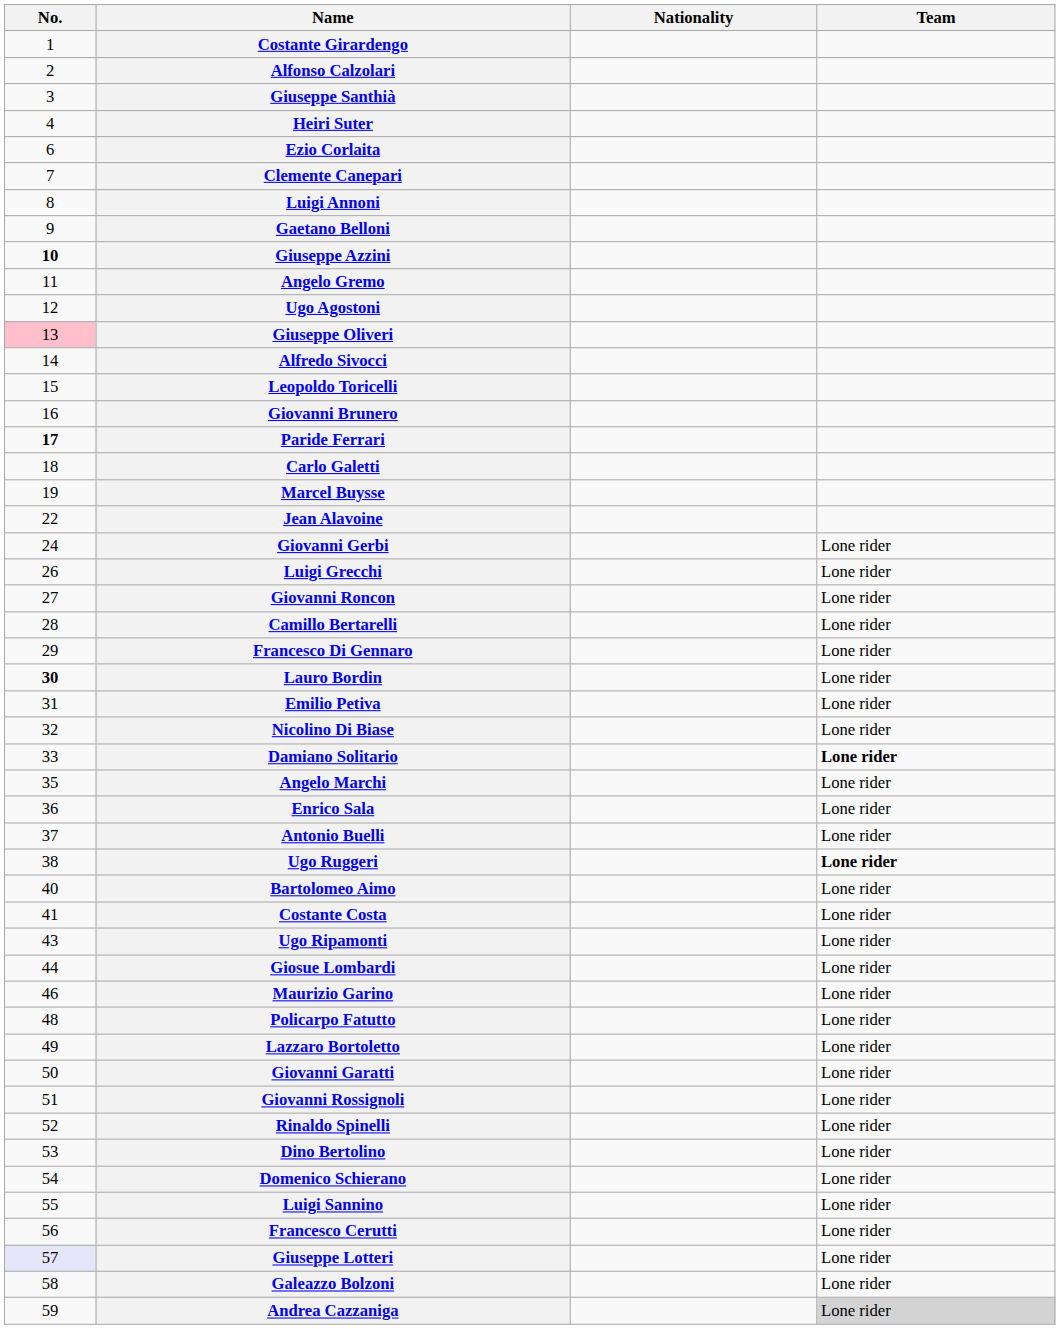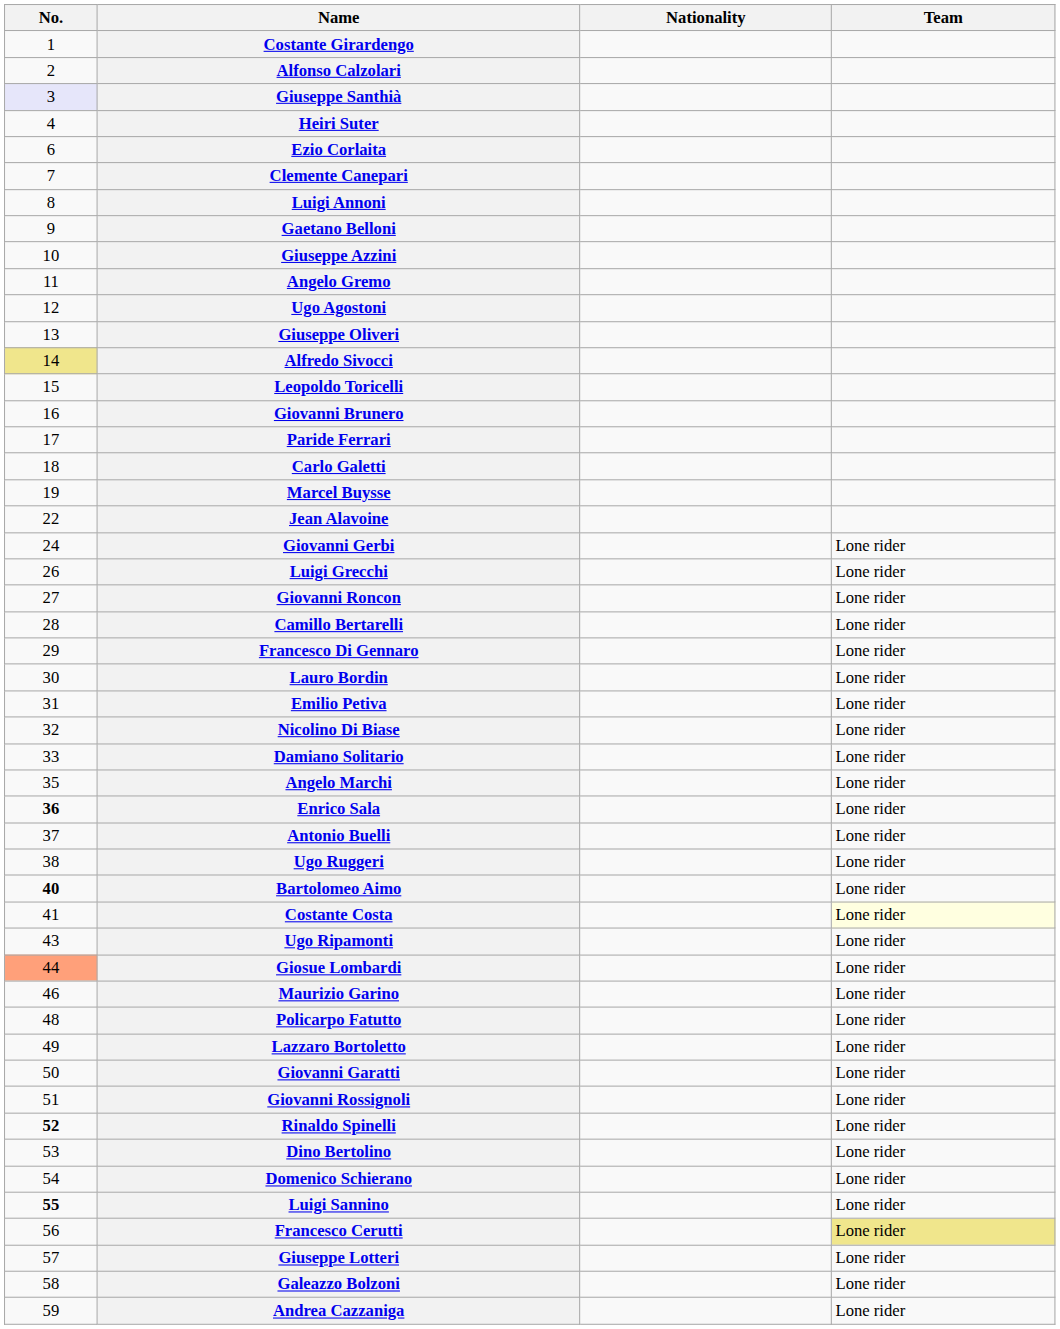(50, 96) no background -> (51, 96) lavender background
(50, 255) bold -> (51, 255) normal
(50, 334) pink background -> (51, 334) no background
(50, 360) no background -> (51, 360) khaki background
(50, 439) bold -> (51, 439) normal
(50, 677) bold -> (51, 677) normal
(859, 756) bold -> (870, 756) normal
(50, 809) normal -> (51, 809) bold
(859, 862) bold -> (870, 862) normal
(50, 888) normal -> (51, 888) bold
(856, 914) no background -> (870, 914) lightyellow background
(50, 967) no background -> (51, 967) lightsalmon background
(50, 1126) normal -> (51, 1126) bold
(50, 1205) normal -> (51, 1205) bold
(856, 1231) no background -> (870, 1231) khaki background
(50, 1258) lavender background -> (51, 1258) no background
(856, 1310) lightgrey background -> (870, 1310) no background
